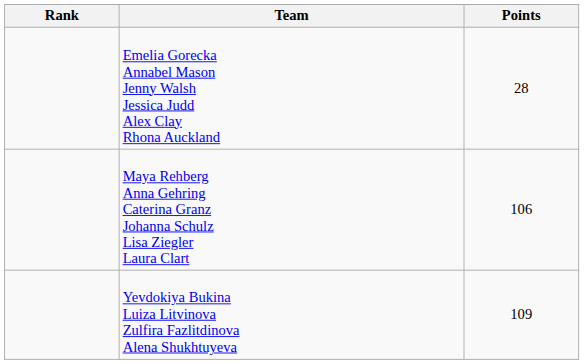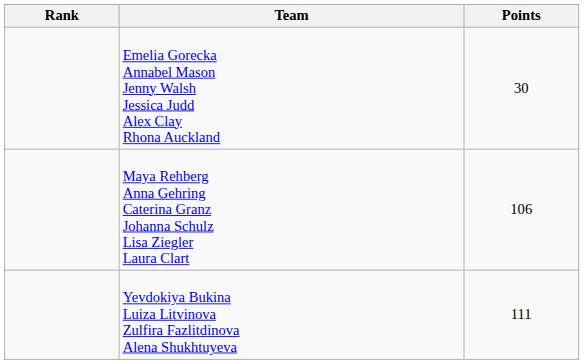(521, 88) 28 -> (521, 88) 30
(521, 314) 109 -> (521, 314) 111
